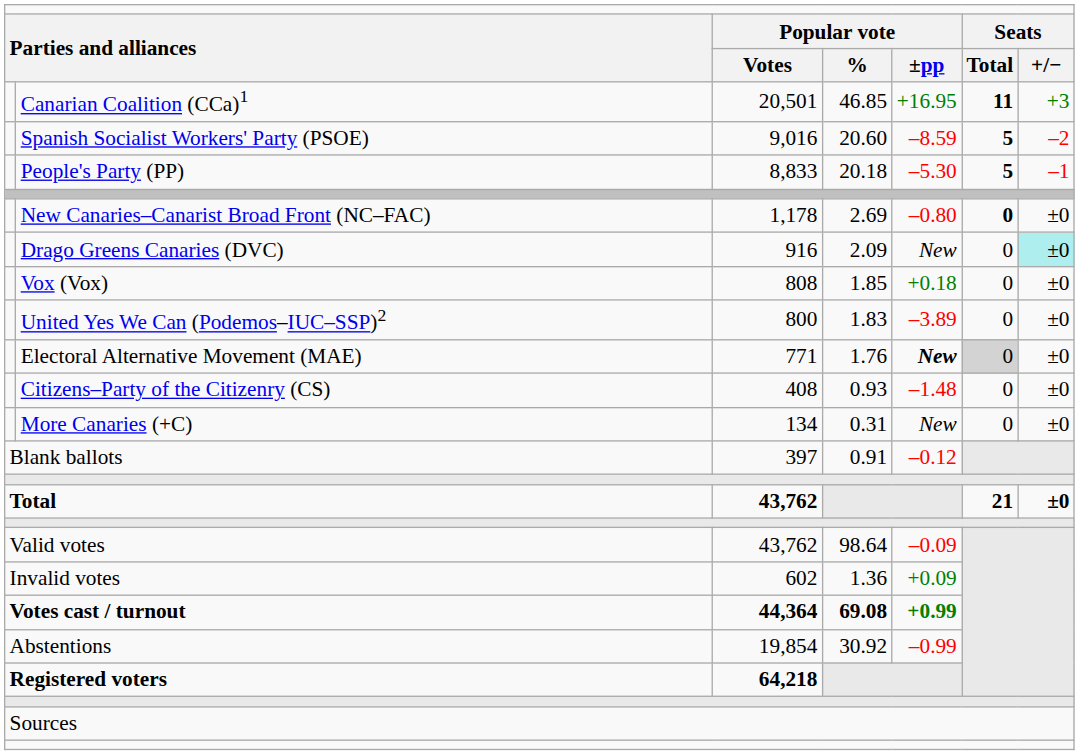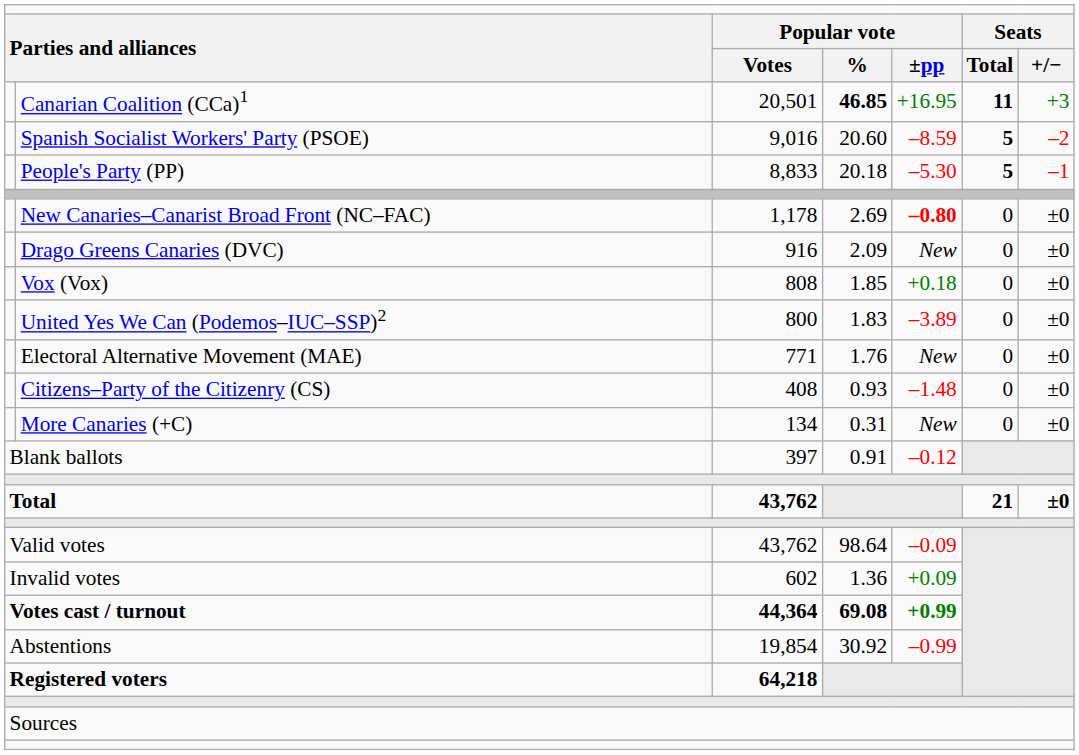(863, 101) normal -> (863, 101) bold
(933, 215) normal -> (933, 215) bold
(1008, 215) bold -> (1008, 215) normal
(1058, 249) paleturquoise background -> (1058, 249) no background
(937, 356) bold -> (938, 356) normal
(1008, 356) lightgrey background -> (1008, 356) no background
